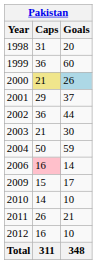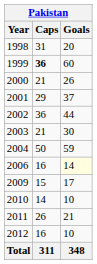(41, 64) normal -> (41, 64) bold
(41, 81) khaki background -> (41, 81) no background
(69, 81) lightblue background -> (69, 81) no background
(41, 166) pink background -> (41, 166) no background
(69, 166) no background -> (69, 166) lightyellow background
